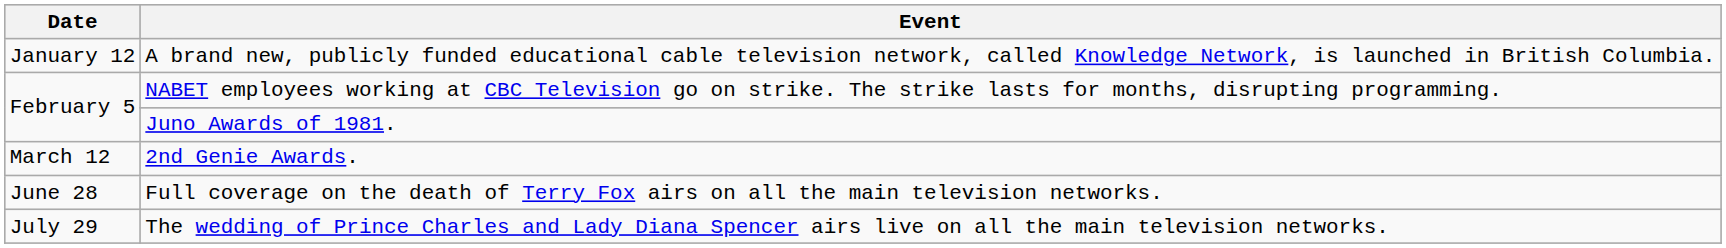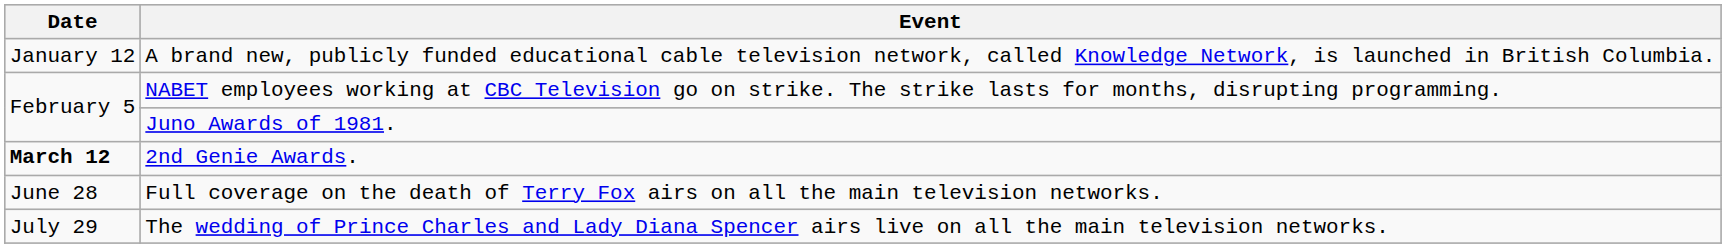(60, 158) normal -> (60, 158) bold
